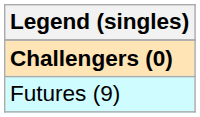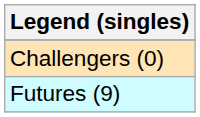(91, 58) bold -> (87, 58) normal
